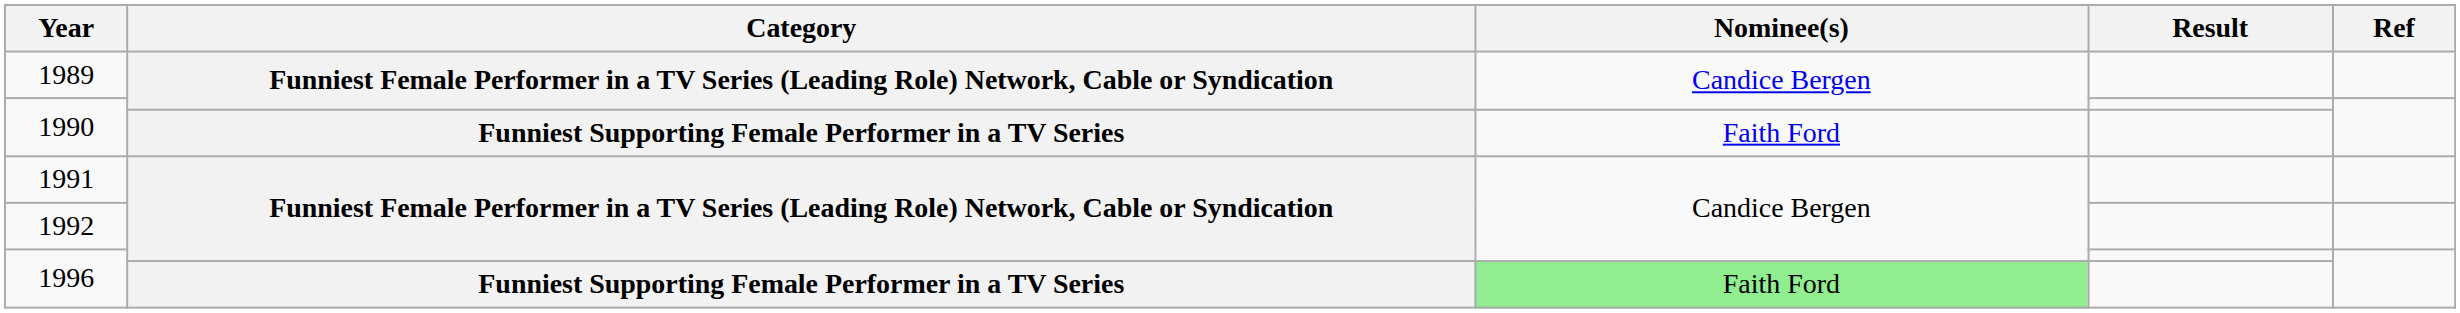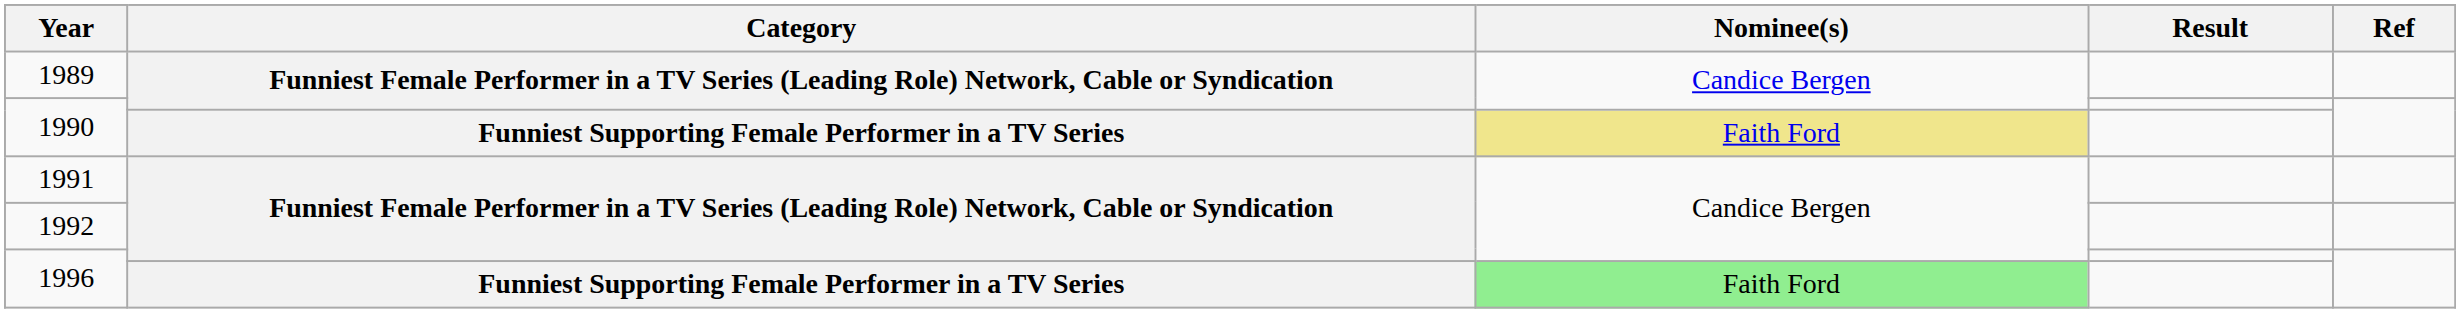(1781, 133) no background -> (1781, 133) khaki background
